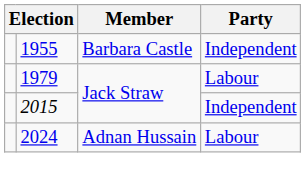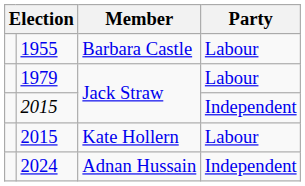(251, 48) Independent -> (232, 48) Labour
+ row: (39, 136)
(232, 136) Labour -> (251, 166) Independent
